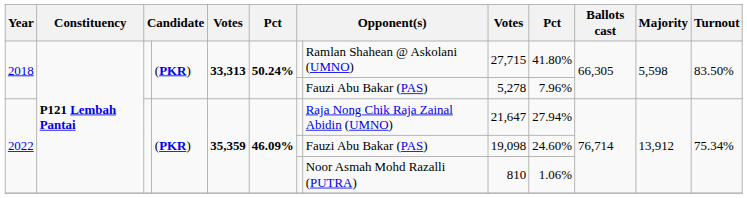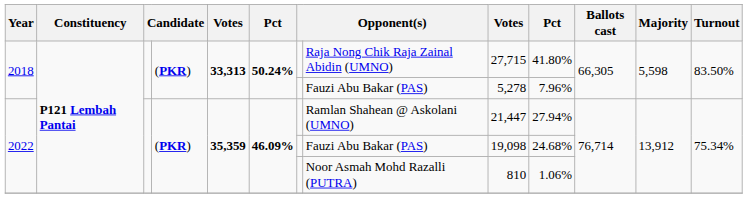(381, 59) Ramlan Shahean @ Askolani (UMNO) -> (379, 59) Raja Nong Chik Raja Zainal Abidin (UMNO)
(379, 117) Raja Nong Chik Raja Zainal Abidin (UMNO) -> (381, 117) Ramlan Shahean @ Askolani (UMNO)
(508, 117) 21,647 -> (508, 117) 21,447
(552, 146) 24.60% -> (552, 146) 24.68%
